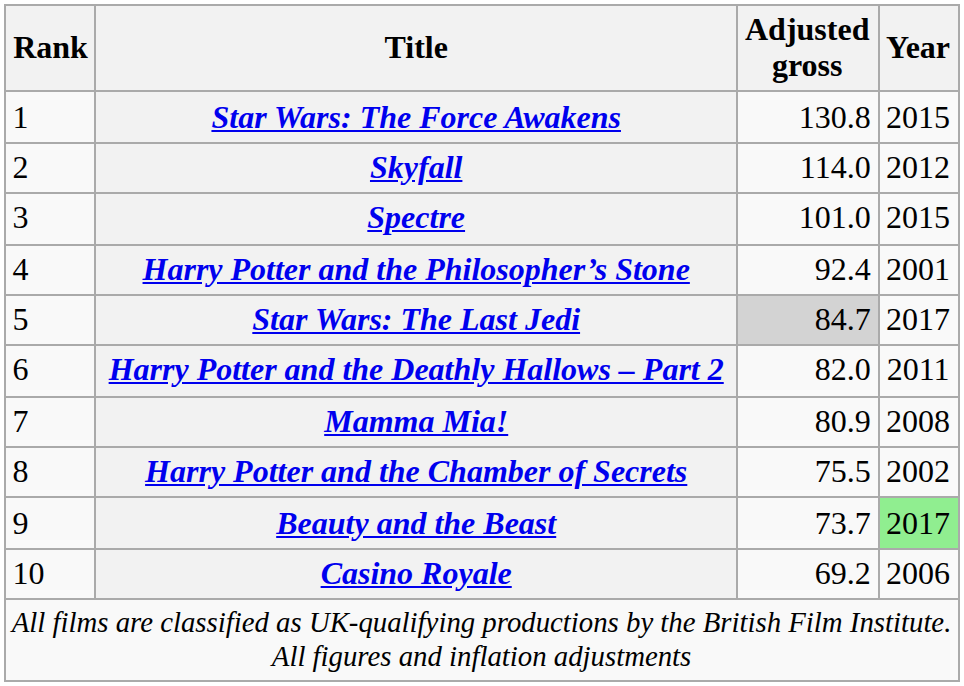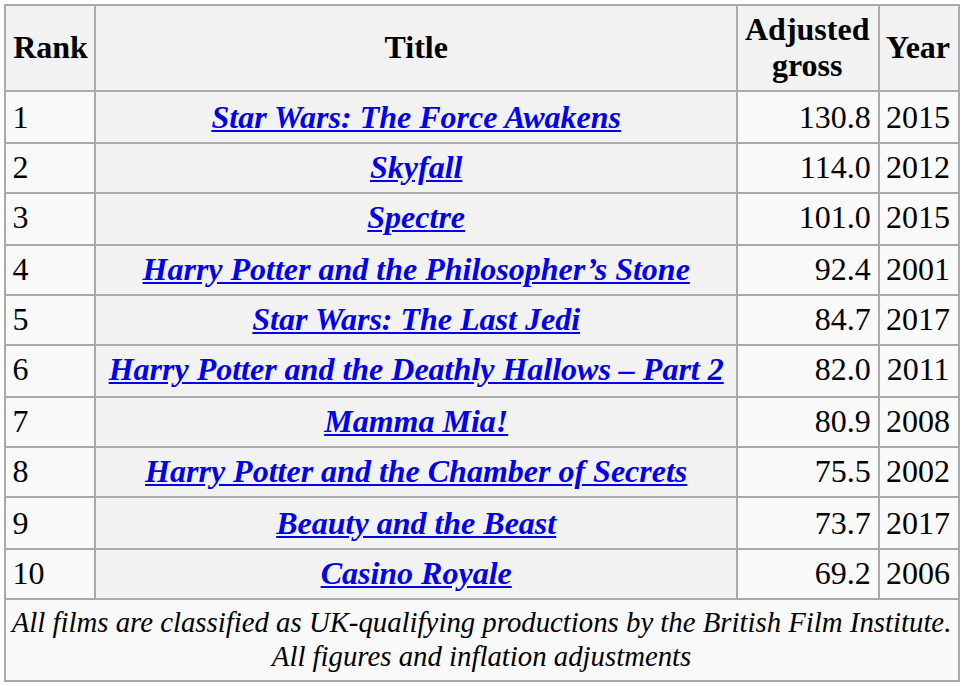(843, 319) lightgrey background -> (843, 319) no background
(918, 522) lightgreen background -> (918, 522) no background
